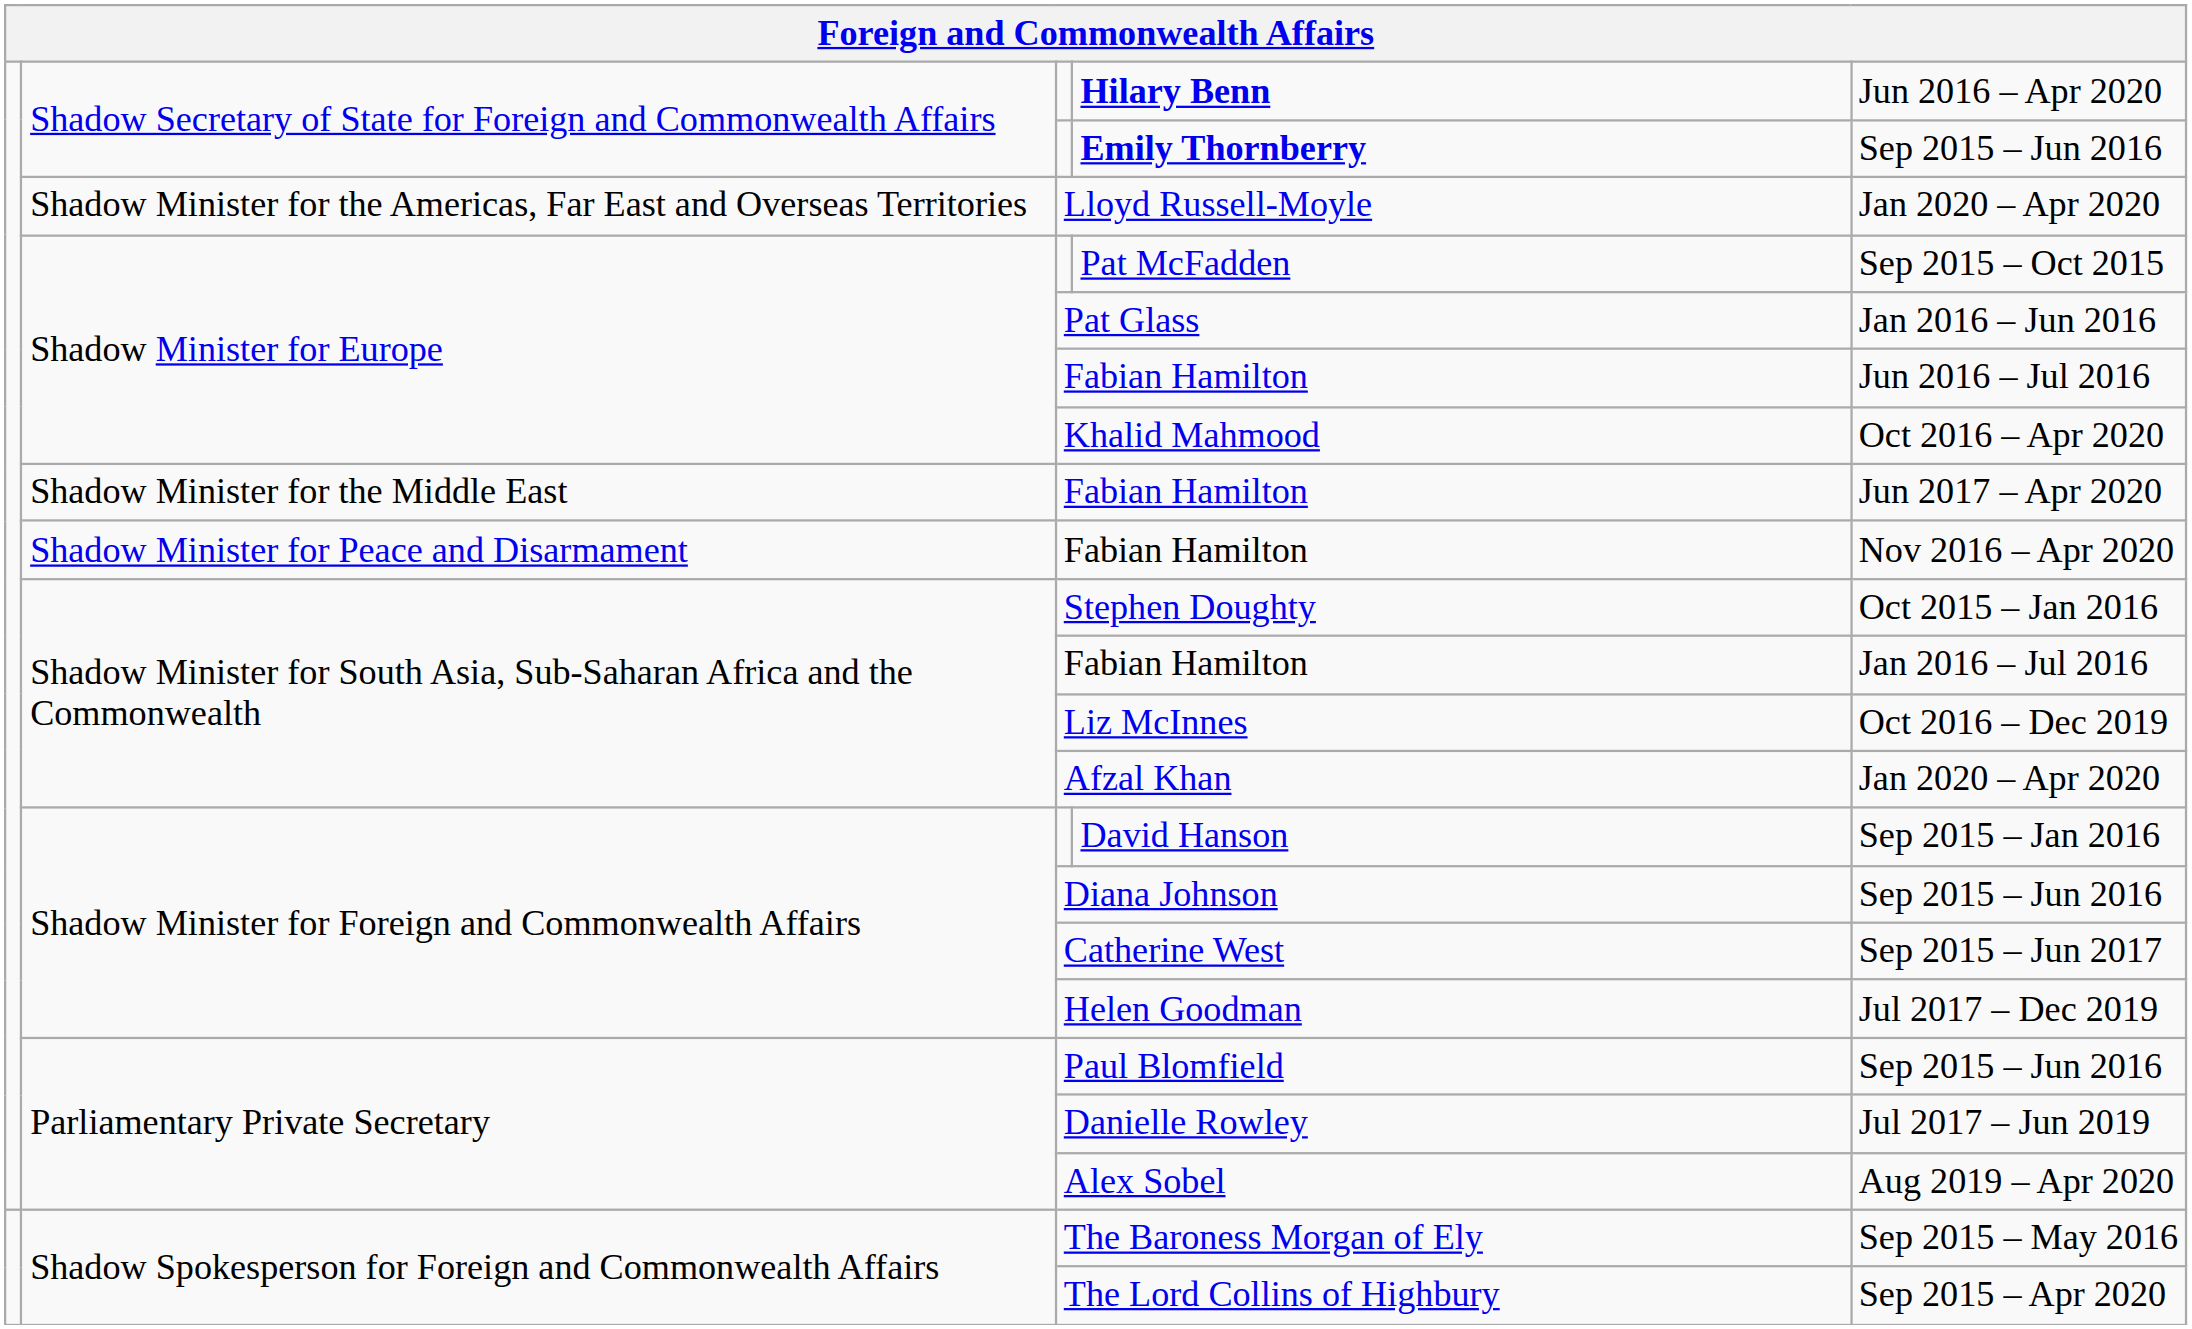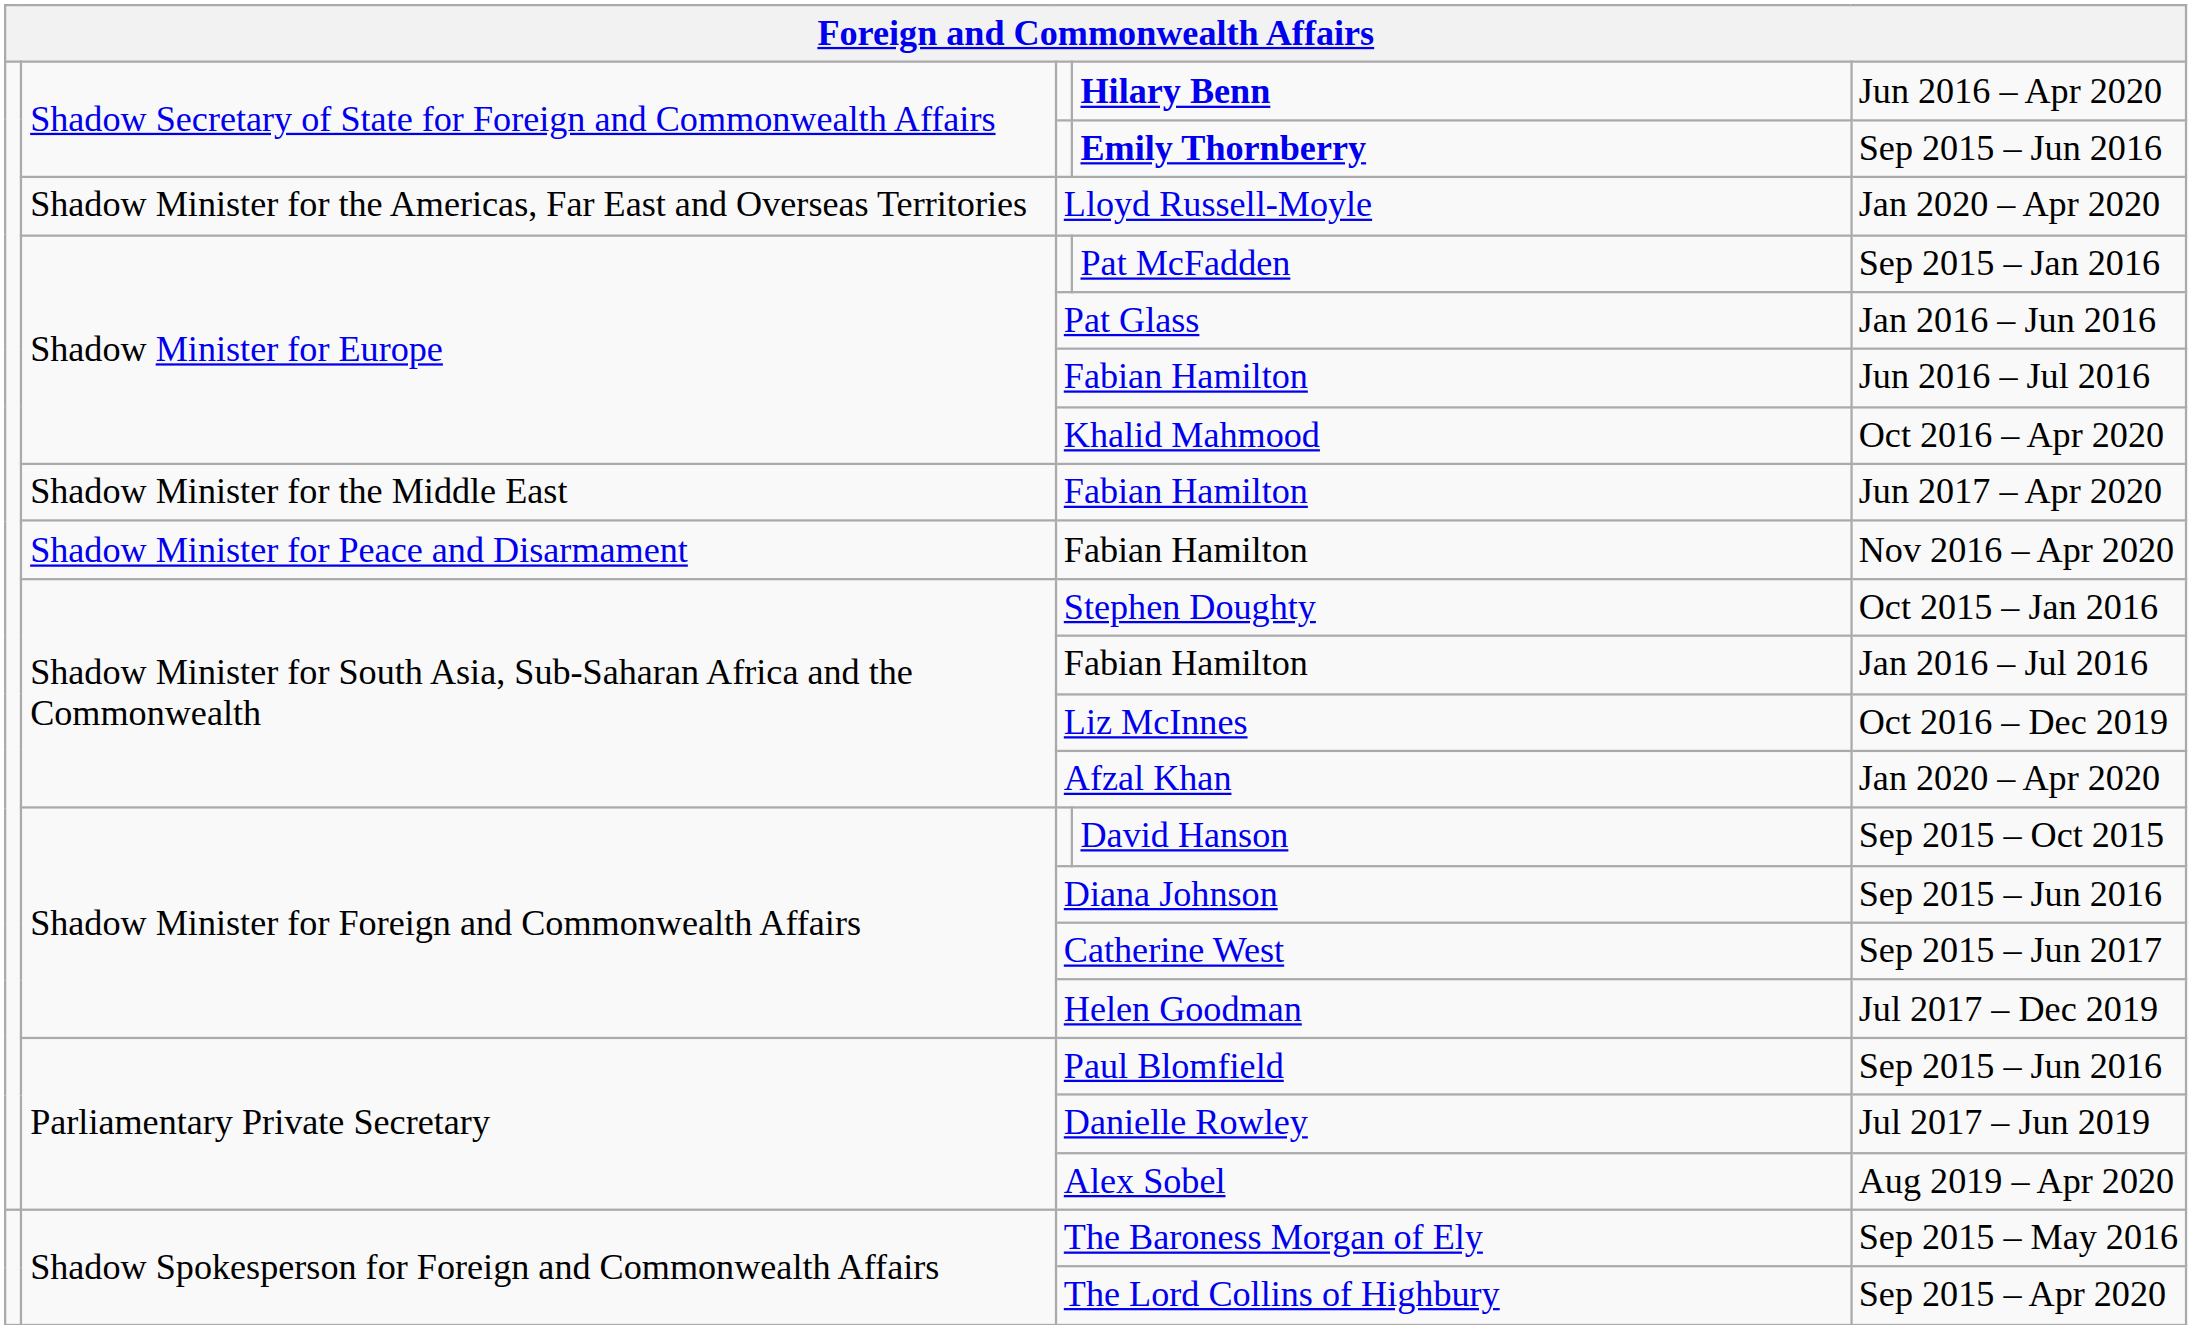(2011, 262) Sep 2015 – Oct 2015 -> (2009, 262) Sep 2015 – Jan 2016
(2009, 836) Sep 2015 – Jan 2016 -> (2011, 836) Sep 2015 – Oct 2015
